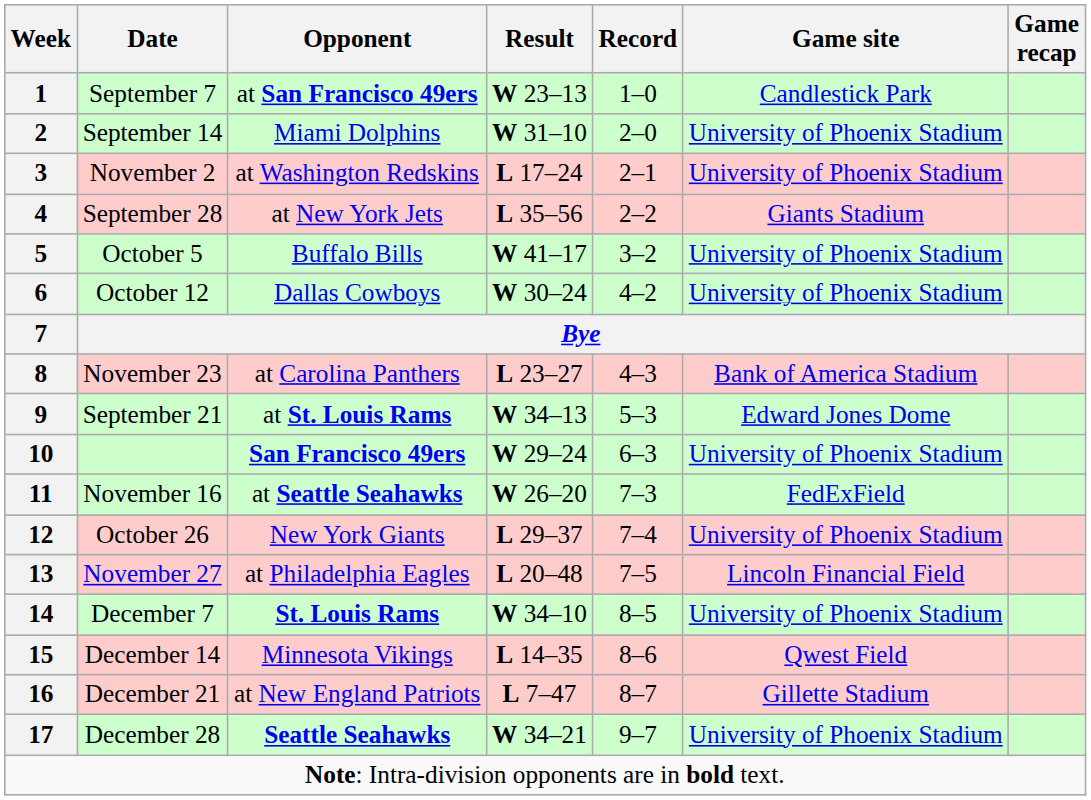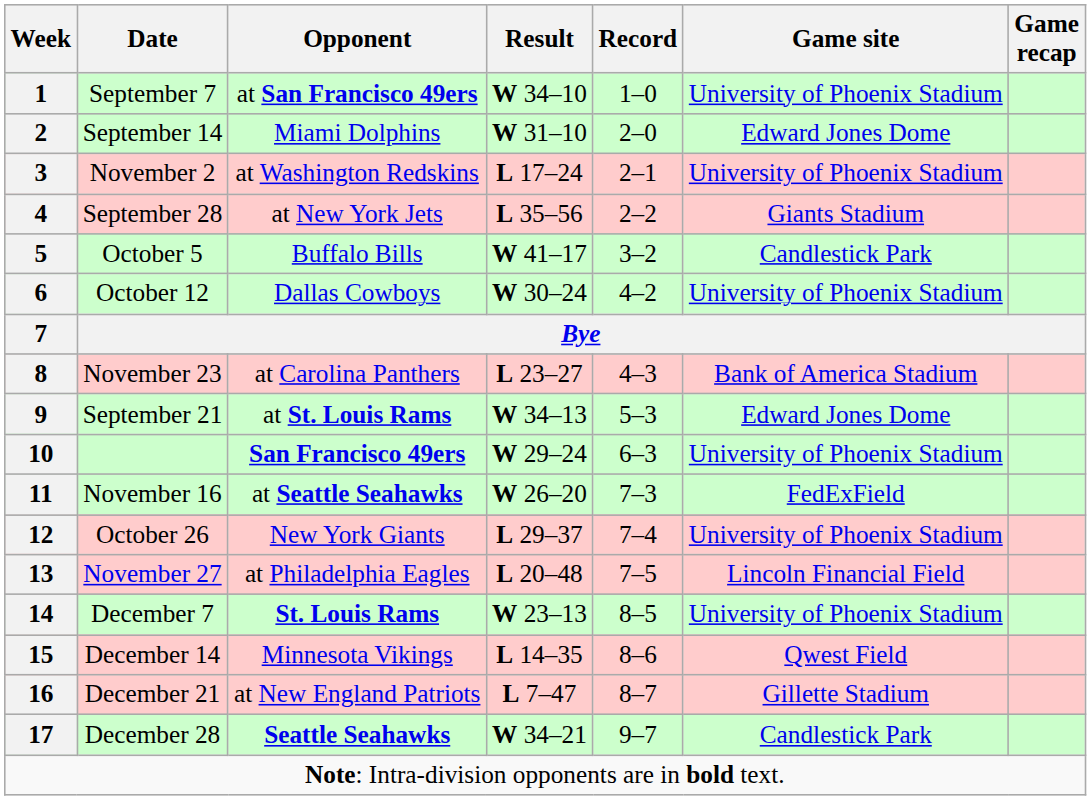(539, 93) W 23–13 -> (539, 93) W 34–10
(846, 93) Candlestick Park -> (846, 93) University of Phoenix Stadium
(846, 133) University of Phoenix Stadium -> (846, 133) Edward Jones Dome
(846, 253) University of Phoenix Stadium -> (846, 253) Candlestick Park
(539, 614) W 34–10 -> (539, 614) W 23–13
(846, 734) University of Phoenix Stadium -> (846, 734) Candlestick Park
